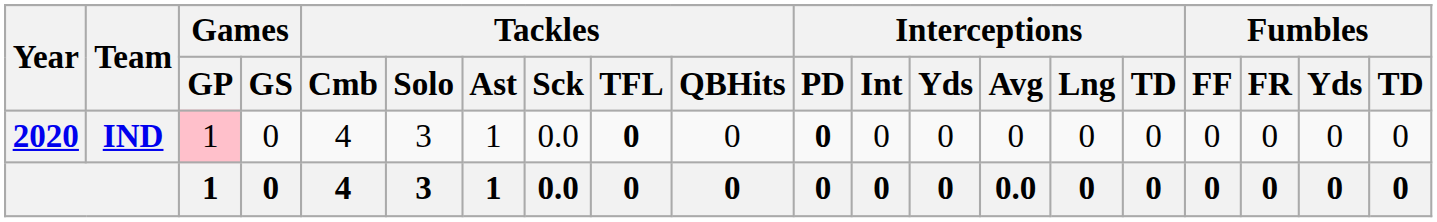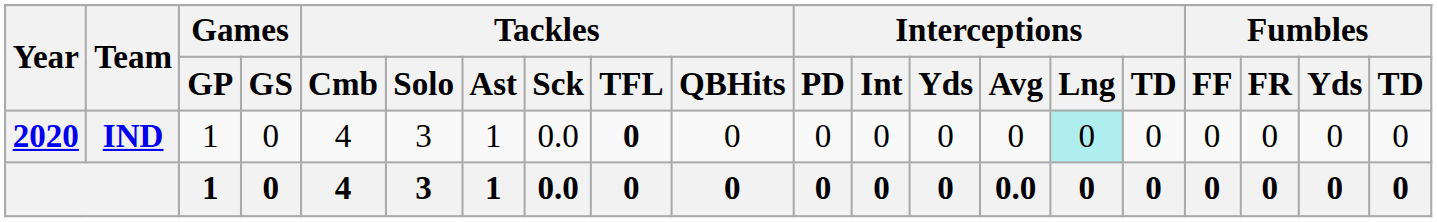(210, 135) pink background -> (210, 135) no background
(823, 135) bold -> (823, 135) normal
(1087, 135) no background -> (1087, 135) paleturquoise background
